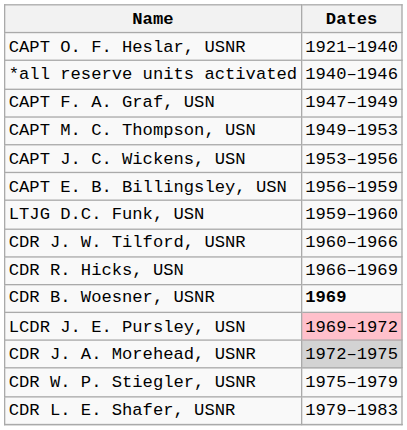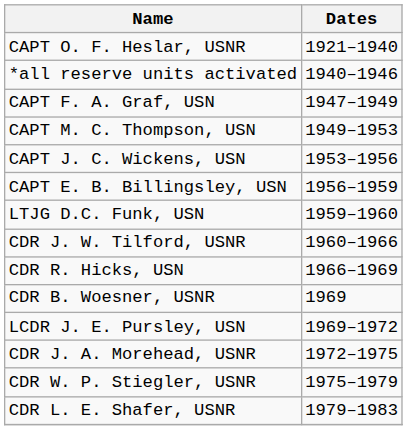(326, 298) bold -> (326, 298) normal
(352, 326) pink background -> (352, 326) no background
(352, 354) lightgrey background -> (352, 354) no background
